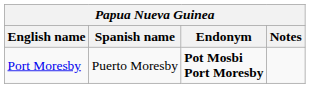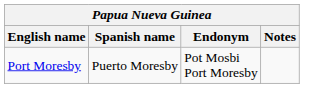(224, 65) bold -> (221, 65) normal
